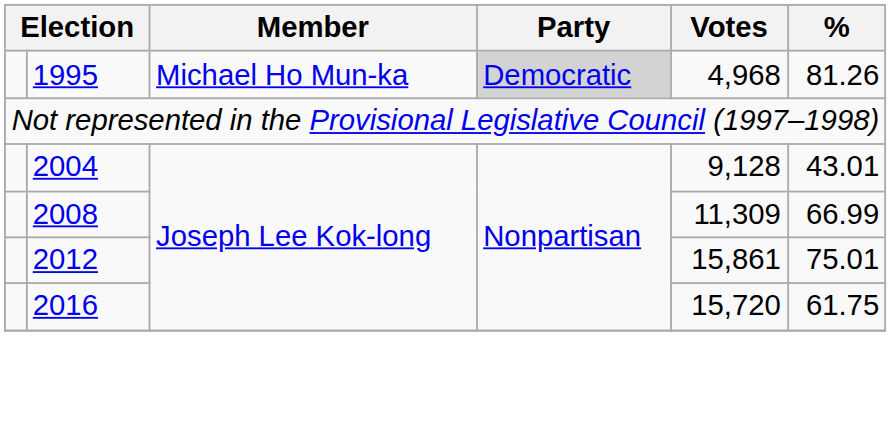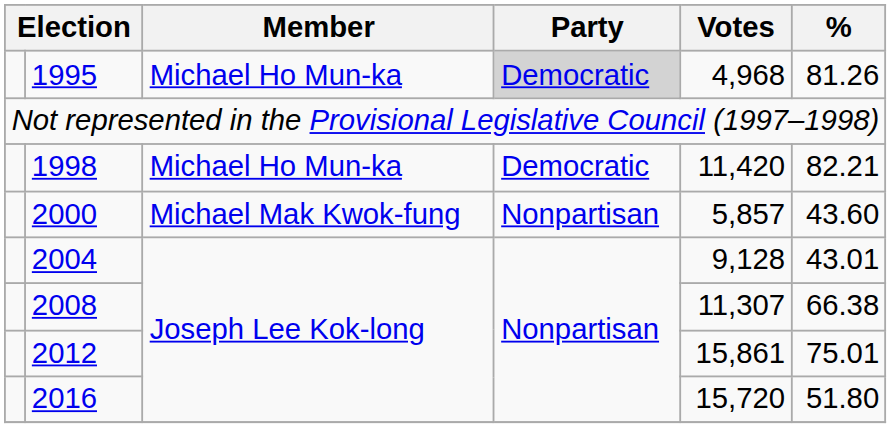+ row: (64, 167)
+ row: (64, 213)
(737, 213) 11,309 -> (741, 306) 11,307
(843, 213) 66.99 -> (843, 306) 66.38
(843, 306) 61.75 -> (843, 399) 51.80
